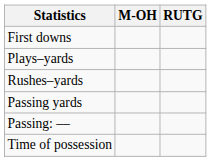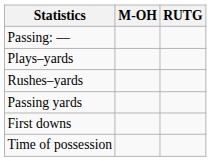rows swapped: (39, 37) <-> (39, 123)
